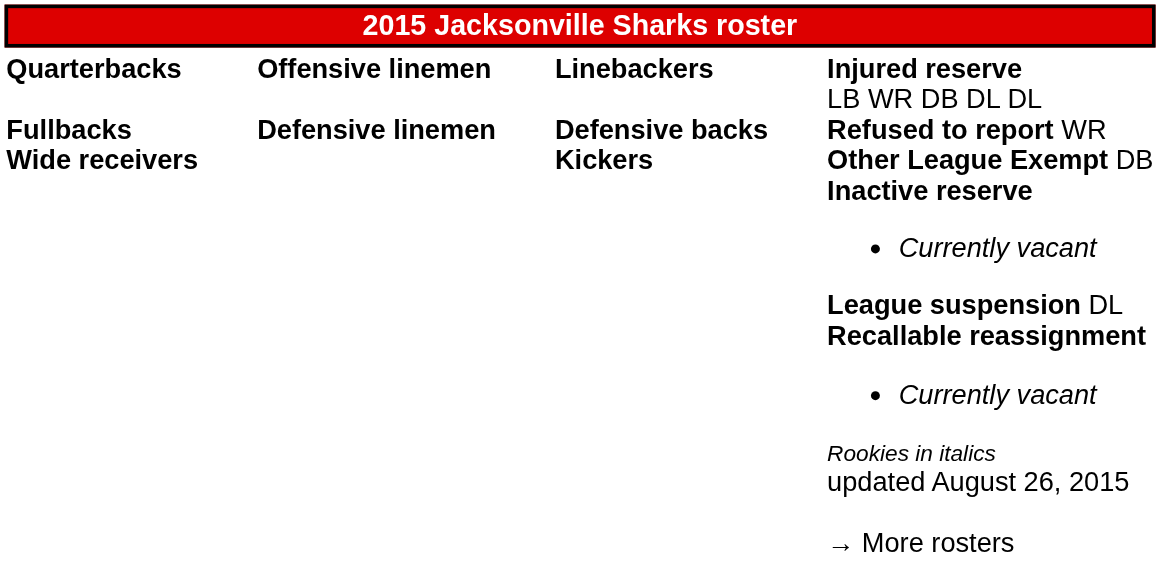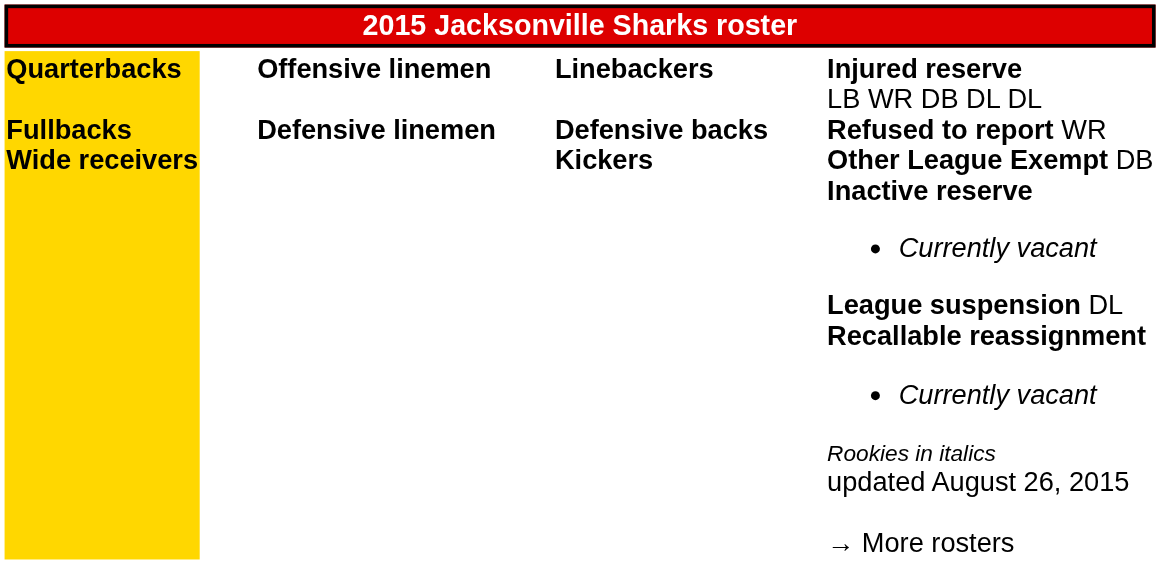(102, 114) no background -> (102, 114) gold background
